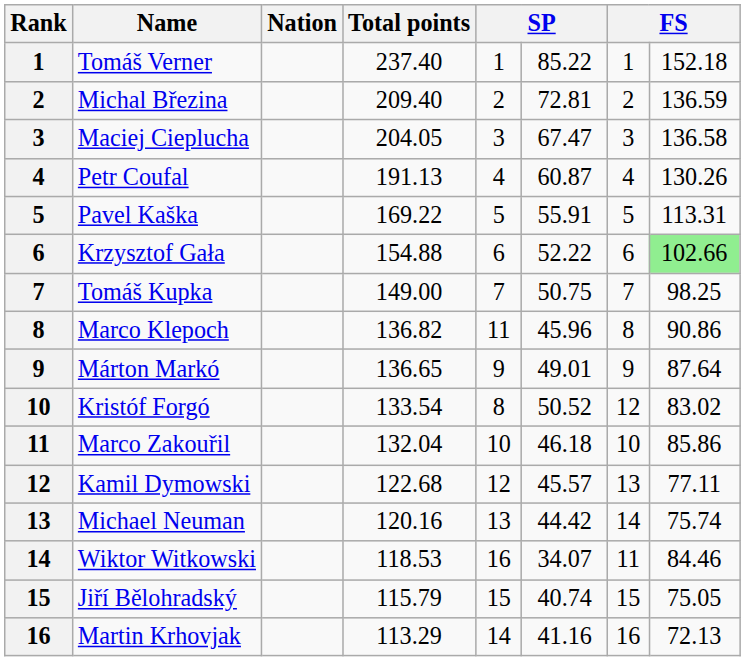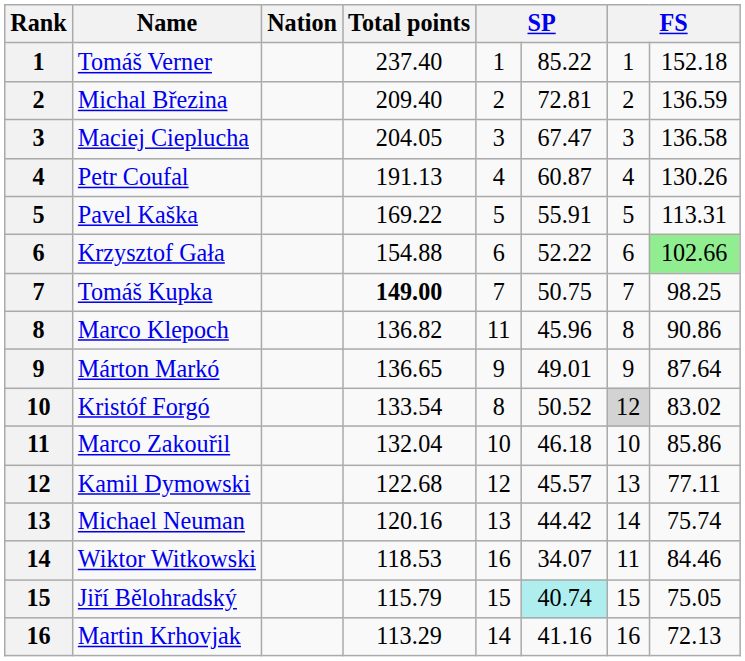(409, 291) normal -> (409, 291) bold
(628, 406) no background -> (628, 406) lightgrey background
(565, 598) no background -> (565, 598) paleturquoise background
